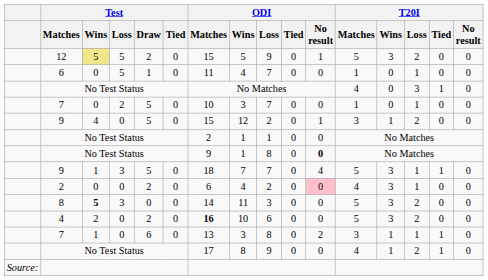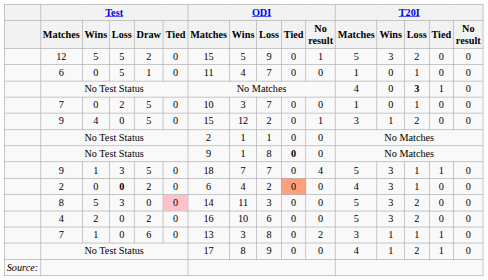(96, 56) khaki background -> (96, 56) no background
(417, 89) normal -> (417, 89) bold
(294, 154) normal -> (294, 154) bold
(321, 154) bold -> (321, 154) normal
(122, 186) normal -> (122, 186) bold
(294, 186) no background -> (294, 186) lightsalmon background
(321, 186) pink background -> (321, 186) no background
(96, 202) bold -> (96, 202) normal
(176, 202) no background -> (176, 202) pink background
(209, 219) bold -> (209, 219) normal
